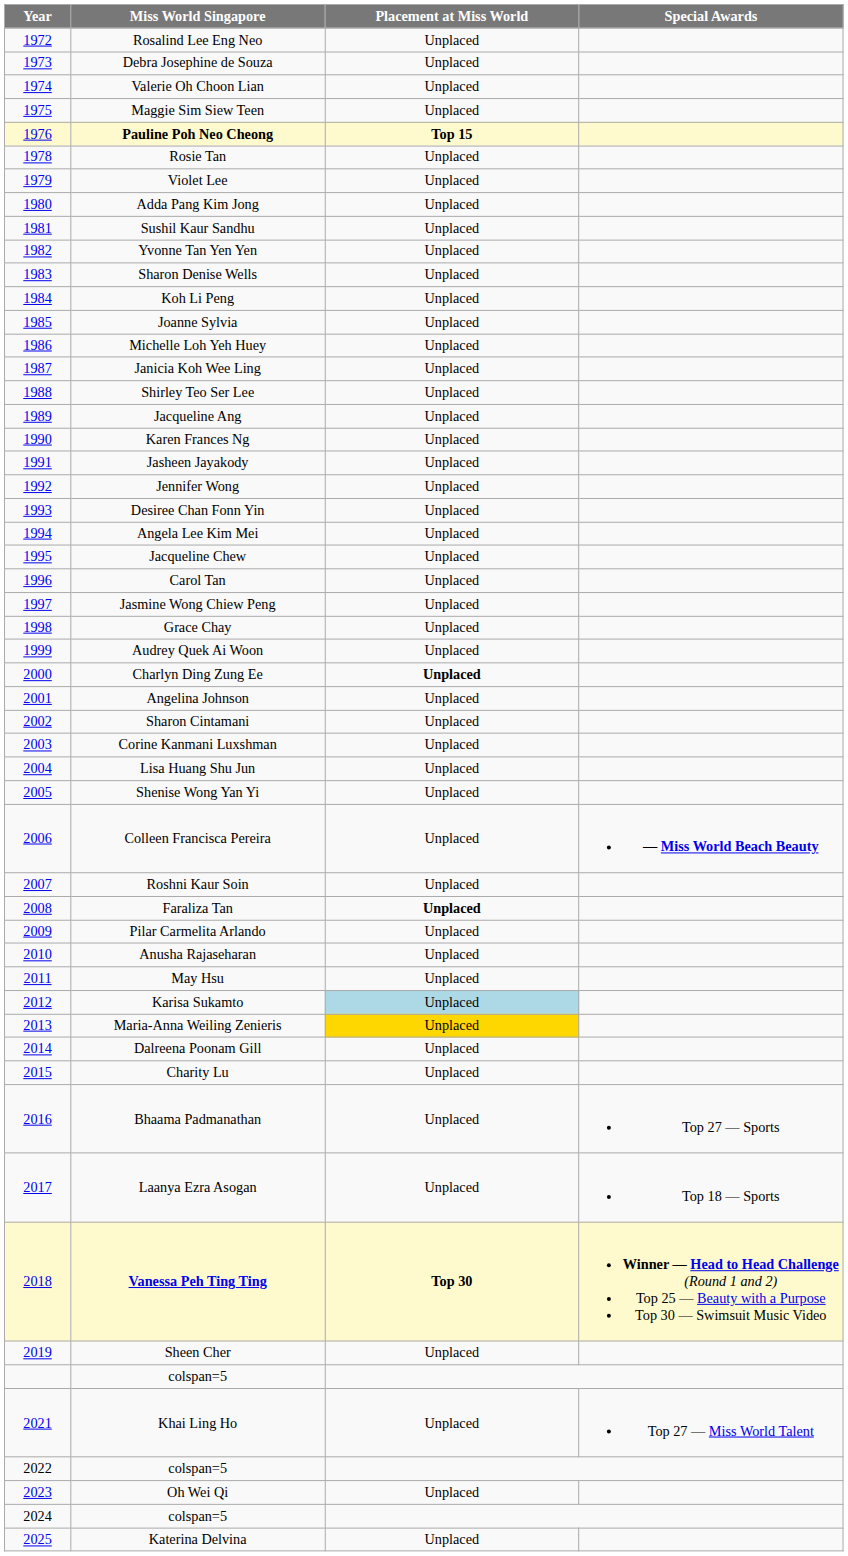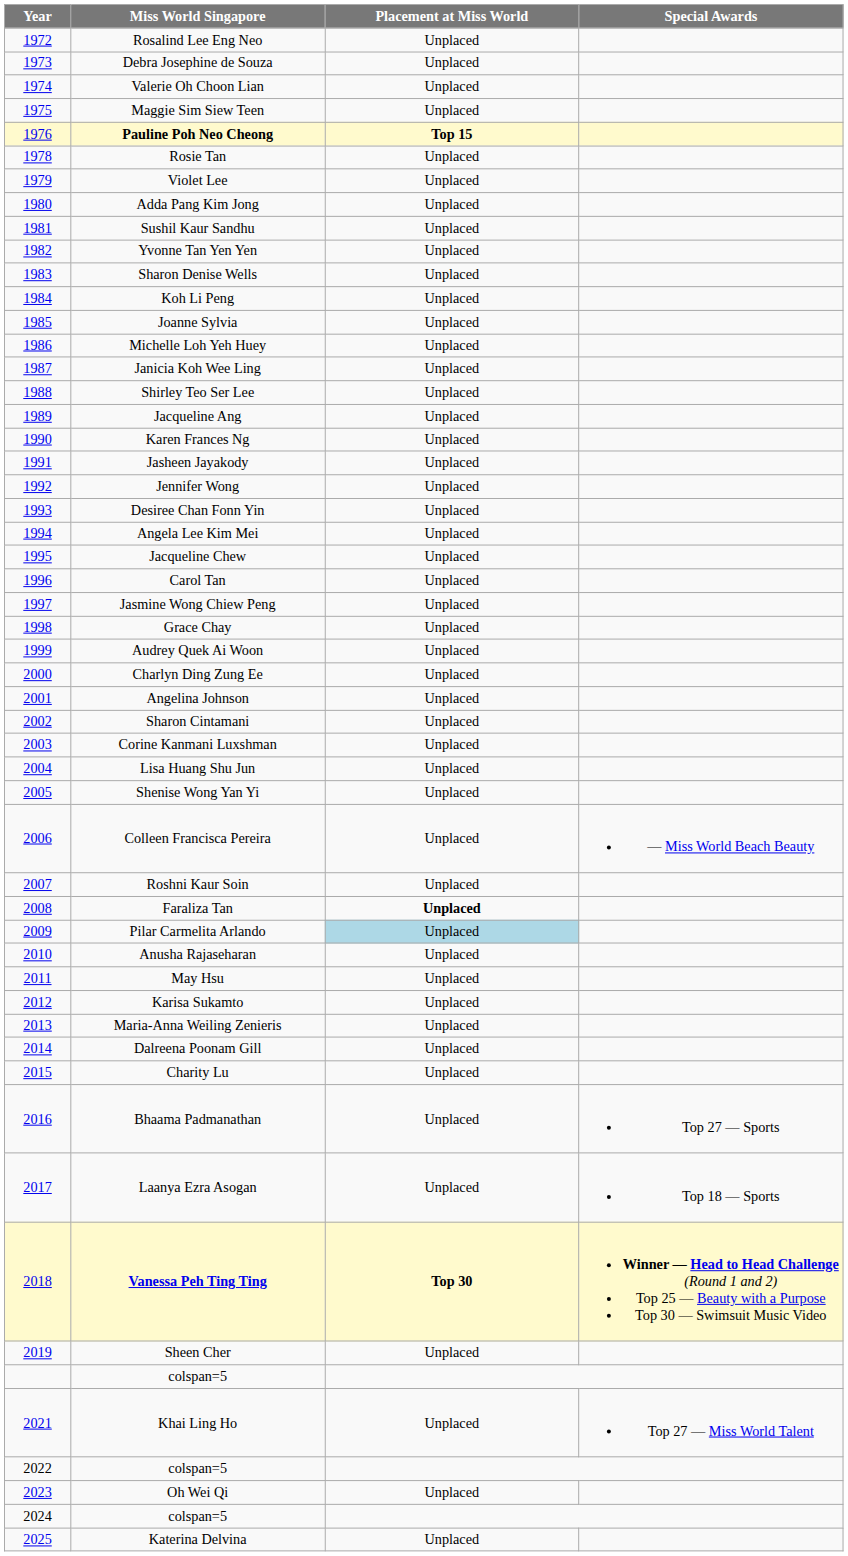(452, 674) bold -> (452, 674) normal
(711, 847) bold -> (711, 847) normal
(452, 931) no background -> (452, 931) lightblue background
(452, 1002) lightblue background -> (452, 1002) no background
(452, 1025) gold background -> (452, 1025) no background
